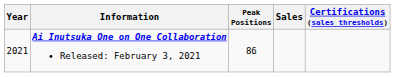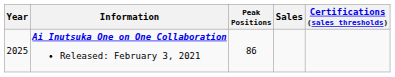(17, 51) 2021 -> (17, 51) 2025
